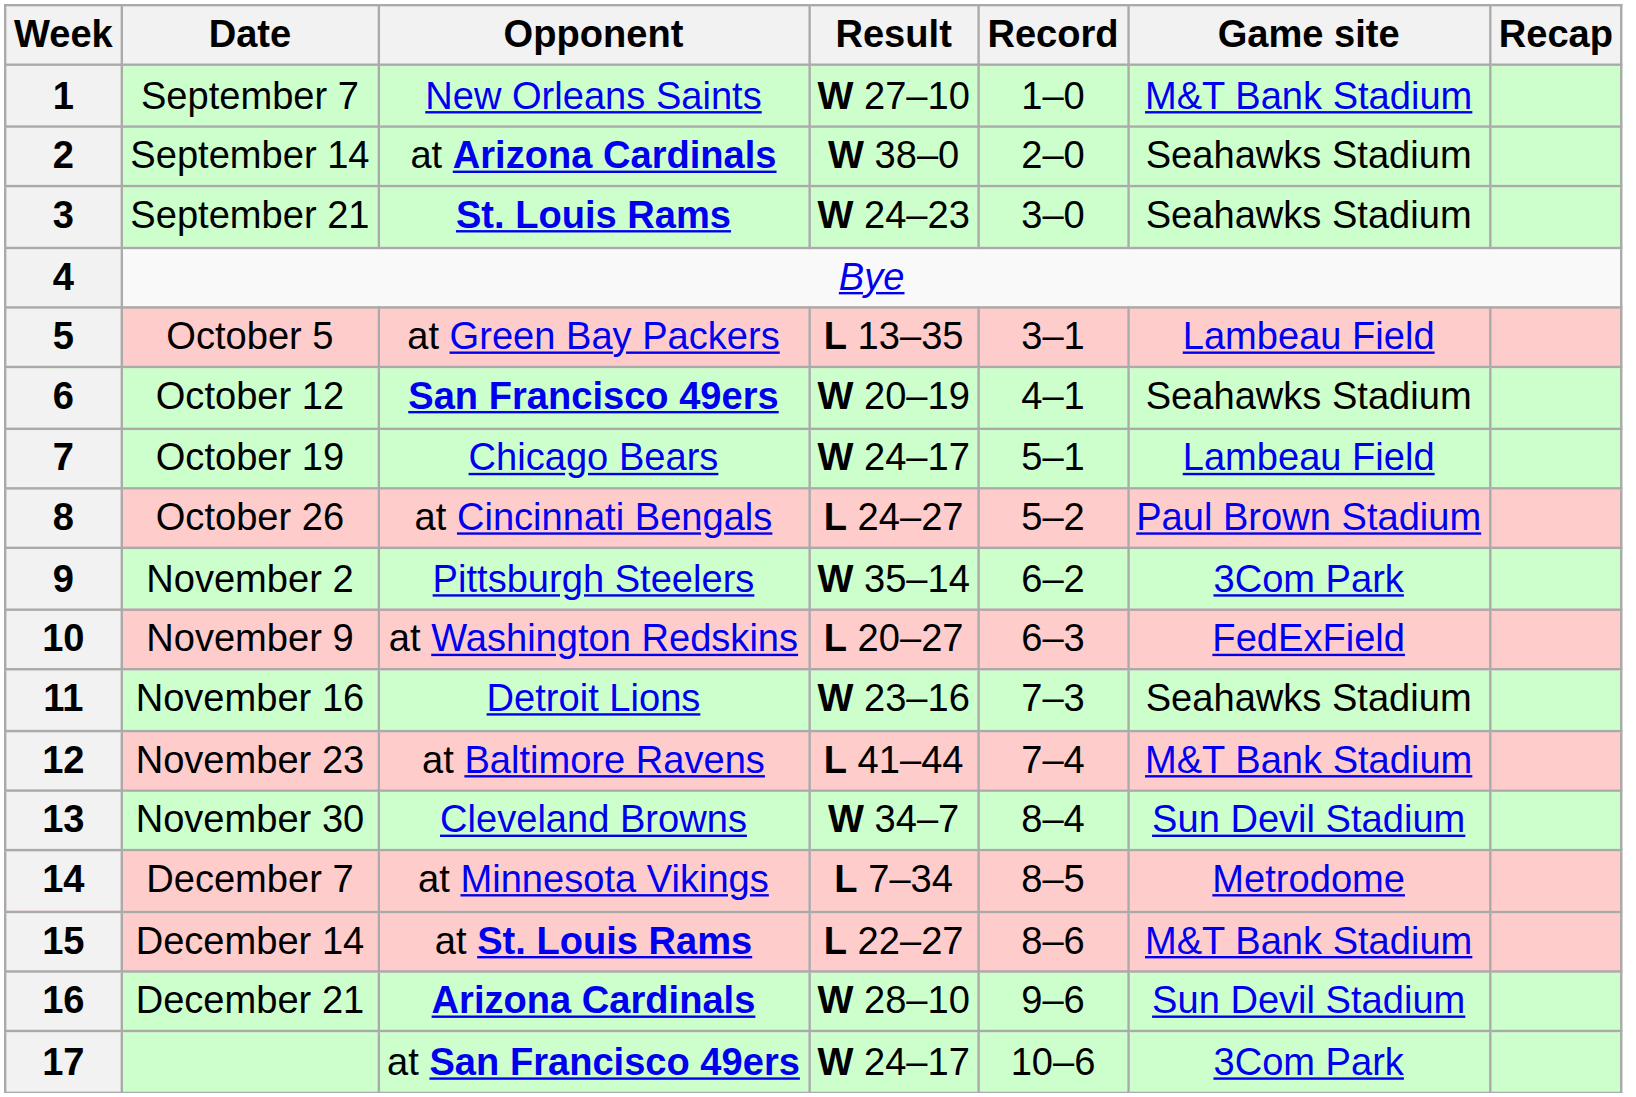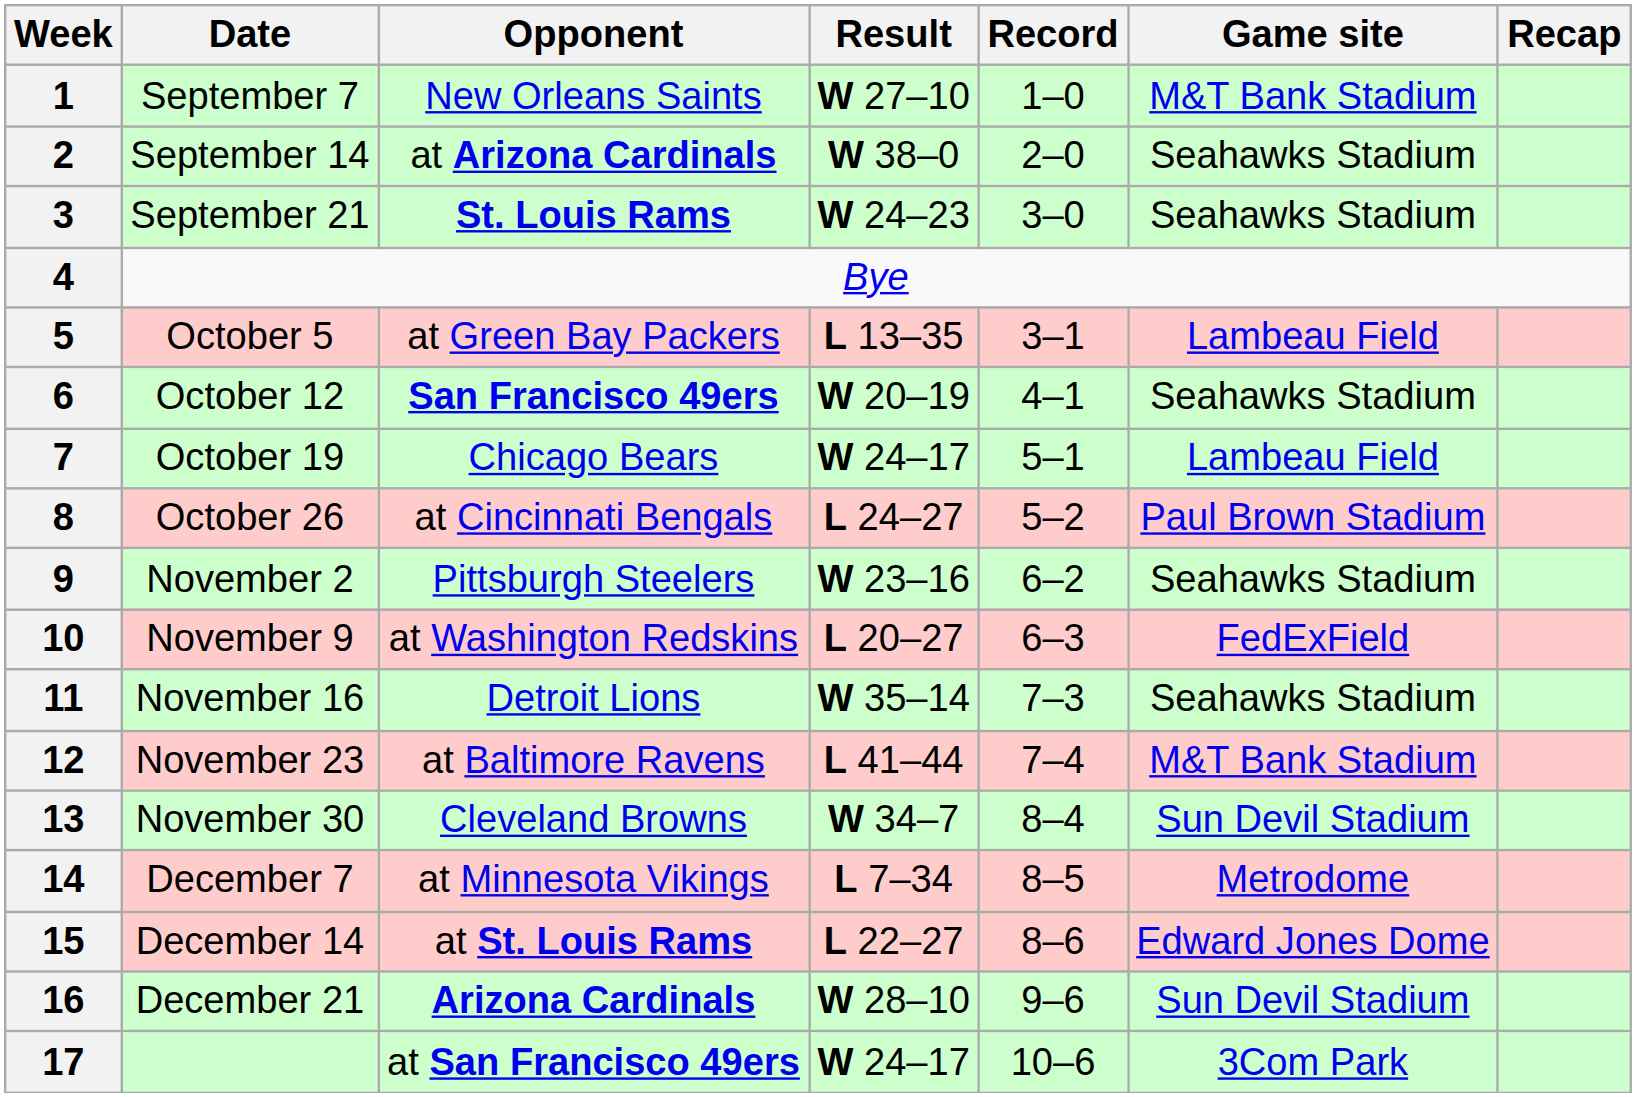(894, 578) W 35–14 -> (894, 578) W 23–16
(1309, 578) 3Com Park -> (1313, 578) Seahawks Stadium
(894, 699) W 23–16 -> (894, 699) W 35–14
(1309, 940) M&T Bank Stadium -> (1313, 940) Edward Jones Dome
